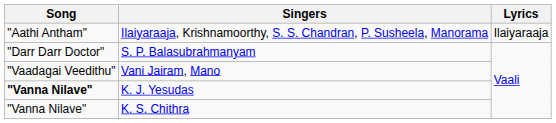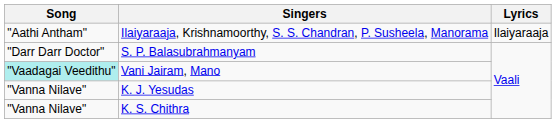(61, 71) no background -> (61, 71) paleturquoise background
(50, 90) bold -> (47, 90) normal
